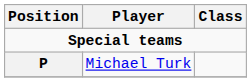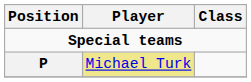(138, 64) no background -> (138, 64) khaki background
